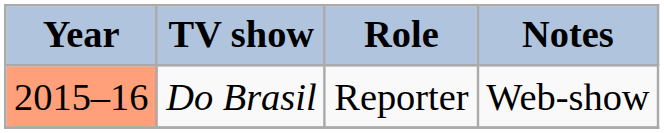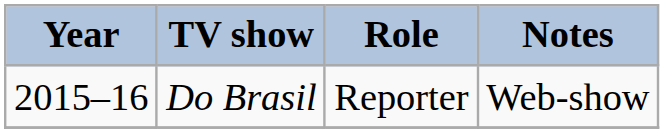(81, 95) lightsalmon background -> (81, 95) no background
